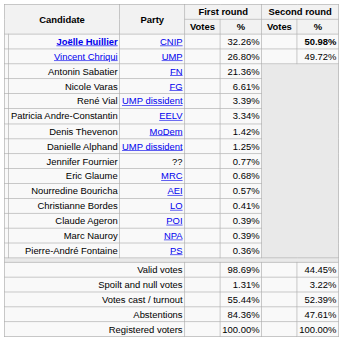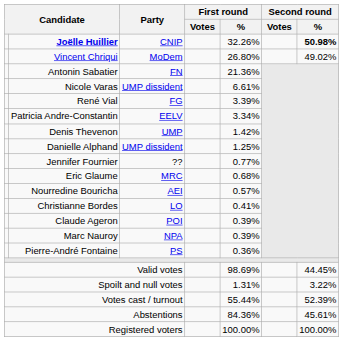(172, 57) UMP -> (166, 57) MoDem
(320, 57) 49.72% -> (320, 57) 49.02%
(176, 87) FG -> (152, 87) UMP dissident
(152, 101) UMP dissident -> (176, 101) FG
(166, 131) MoDem -> (172, 131) UMP
(320, 315) 47.61% -> (320, 315) 45.61%
